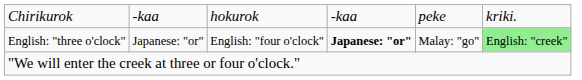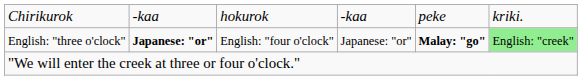(168, 40) normal -> (173, 39) bold
(371, 39) bold -> (376, 40) normal
(449, 40) normal -> (452, 39) bold
